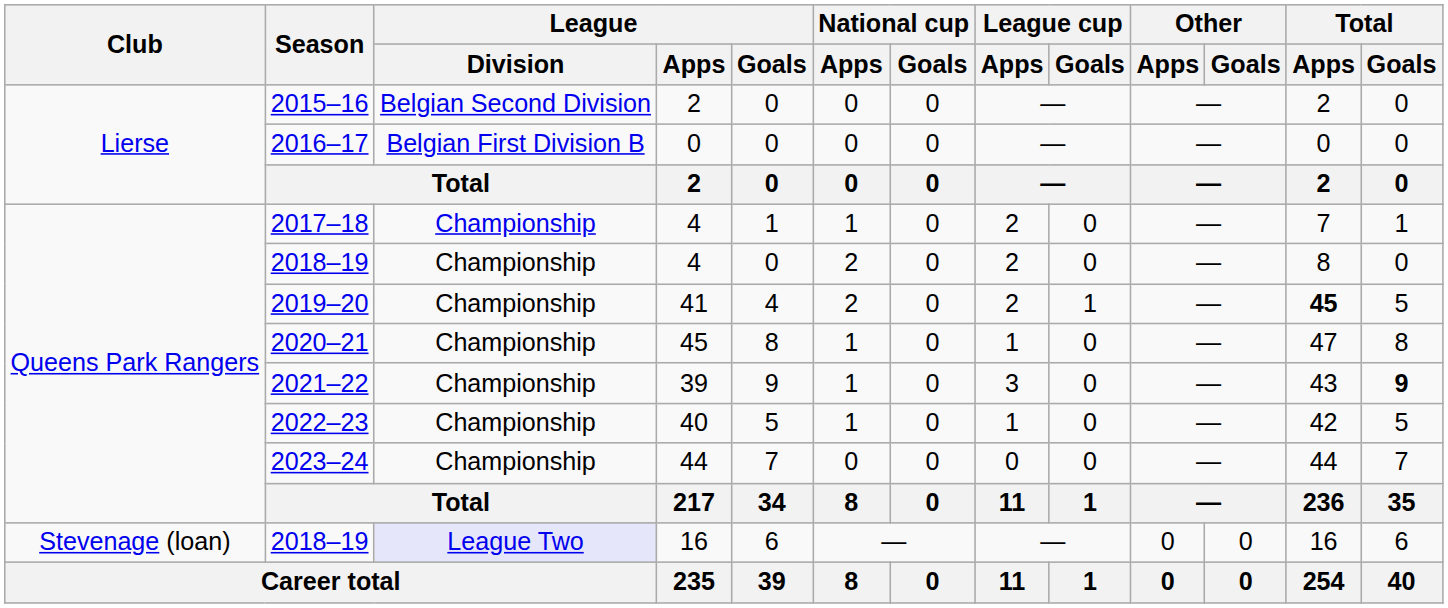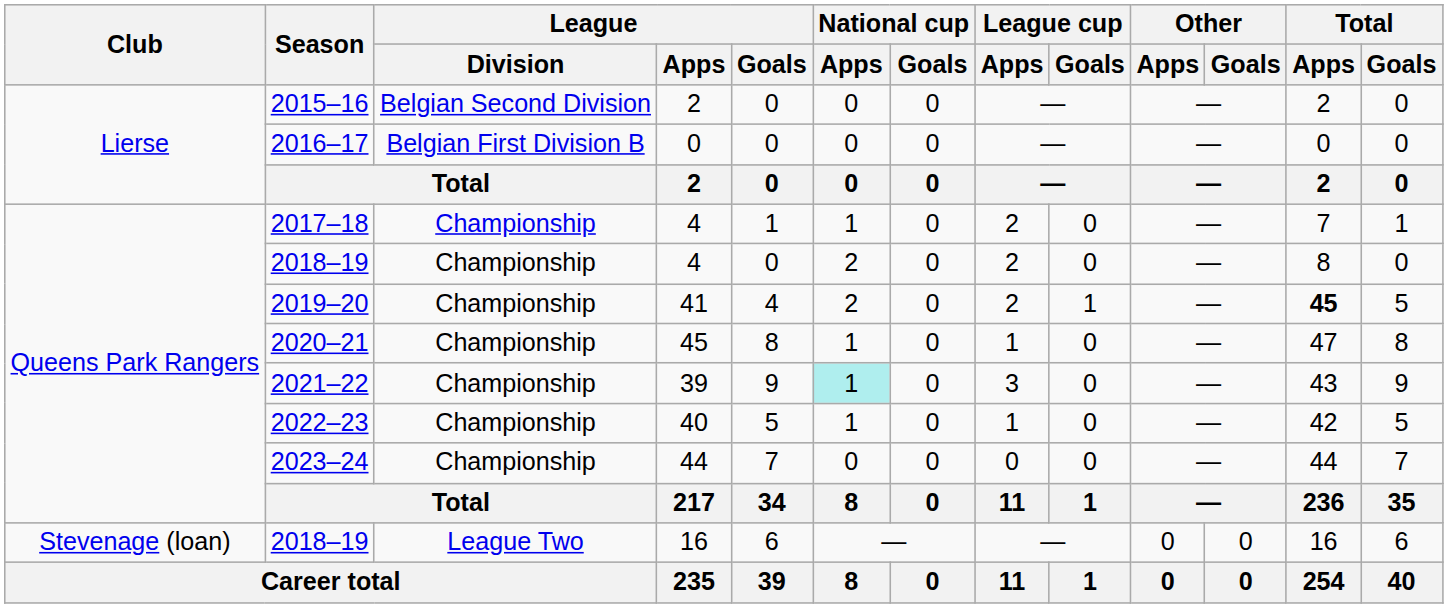(851, 382) no background -> (851, 382) paleturquoise background
(1401, 382) bold -> (1401, 382) normal
(516, 542) lavender background -> (516, 542) no background
